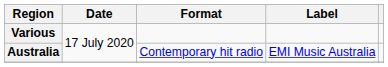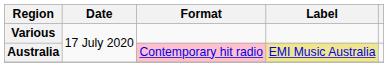(201, 52) no background -> (201, 52) pink background
(322, 52) no background -> (322, 52) khaki background
